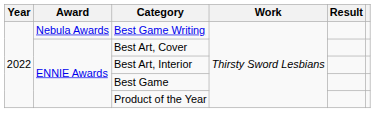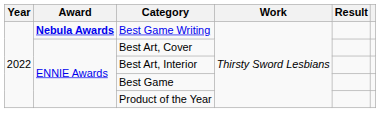(73, 30) normal -> (75, 30) bold
